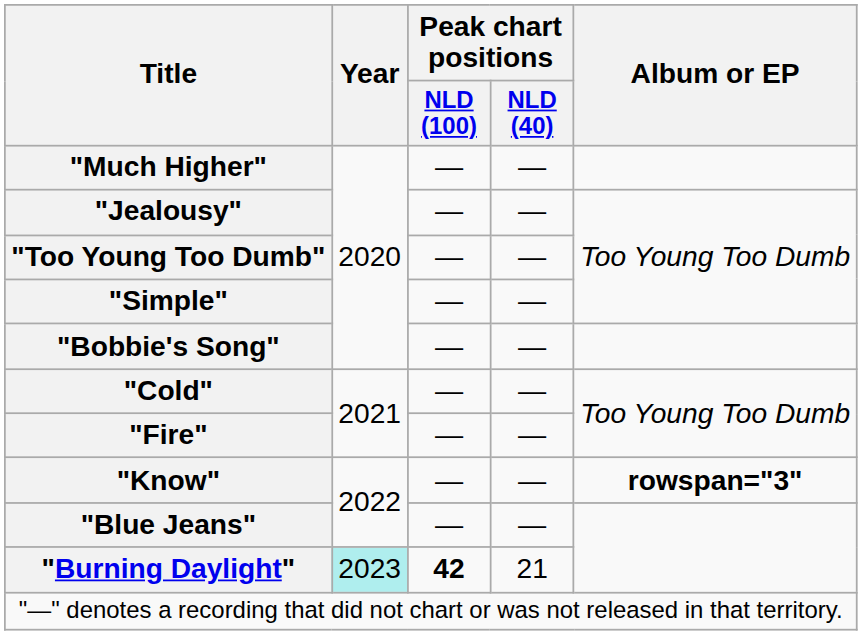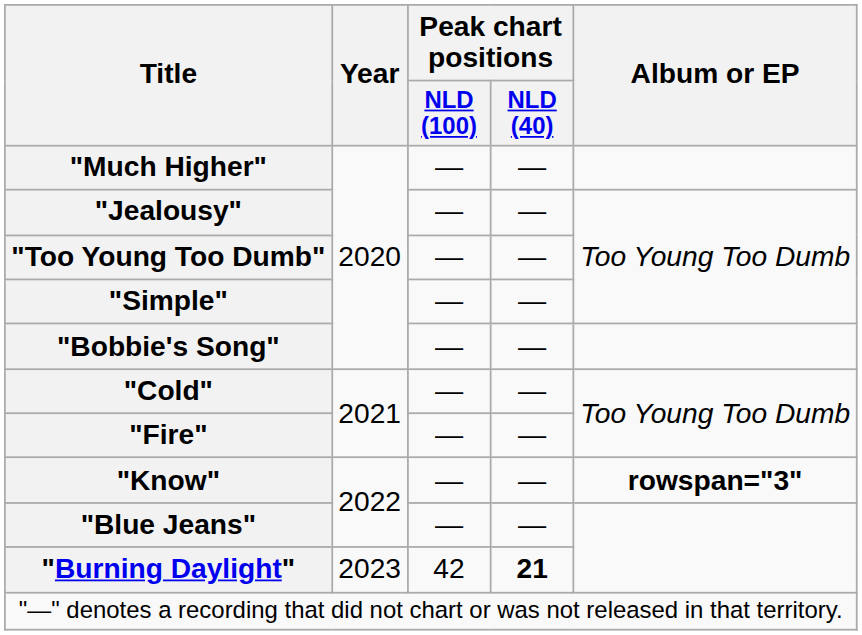(370, 569) paleturquoise background -> (370, 569) no background
(449, 569) bold -> (449, 569) normal
(532, 569) normal -> (532, 569) bold
